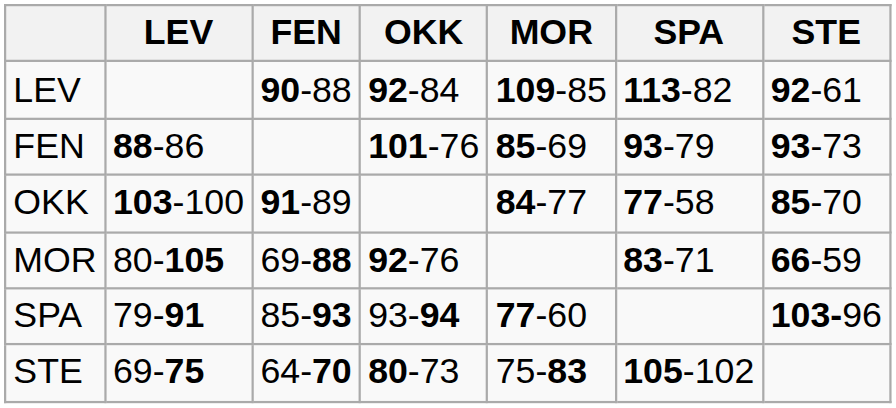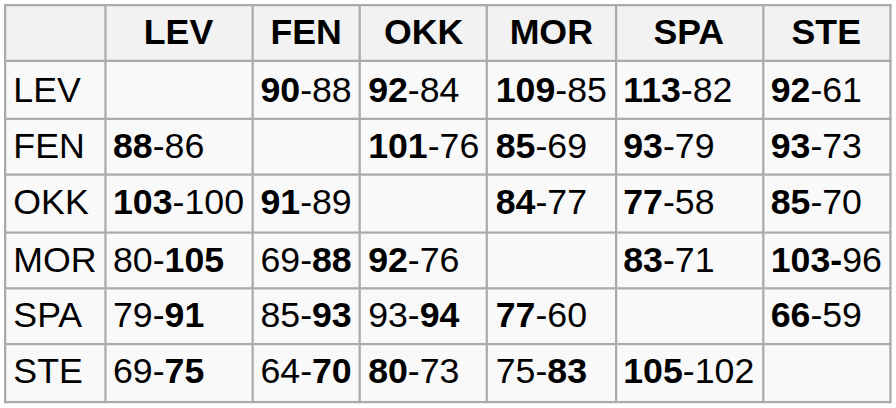(816, 259) 66-59 -> (826, 259) 103-96
(826, 315) 103-96 -> (816, 315) 66-59
